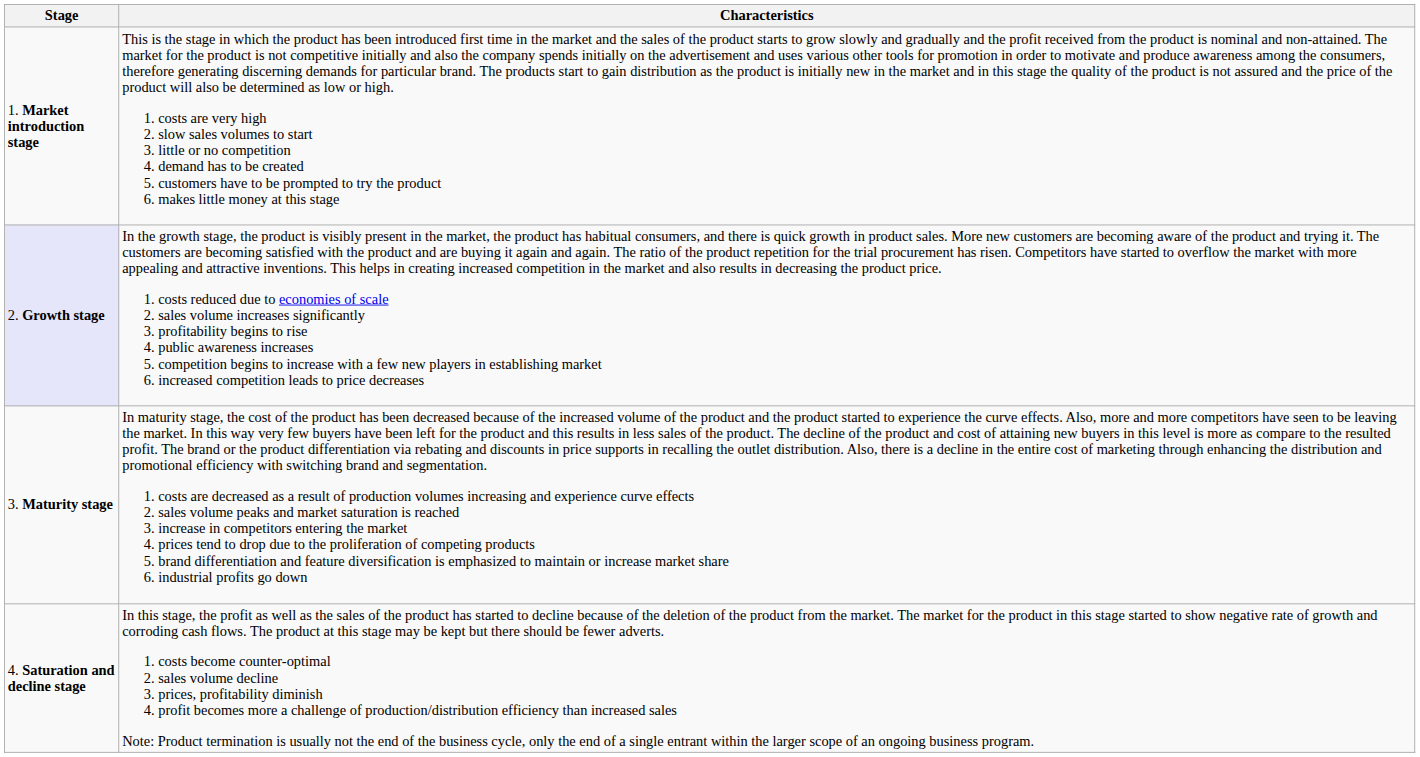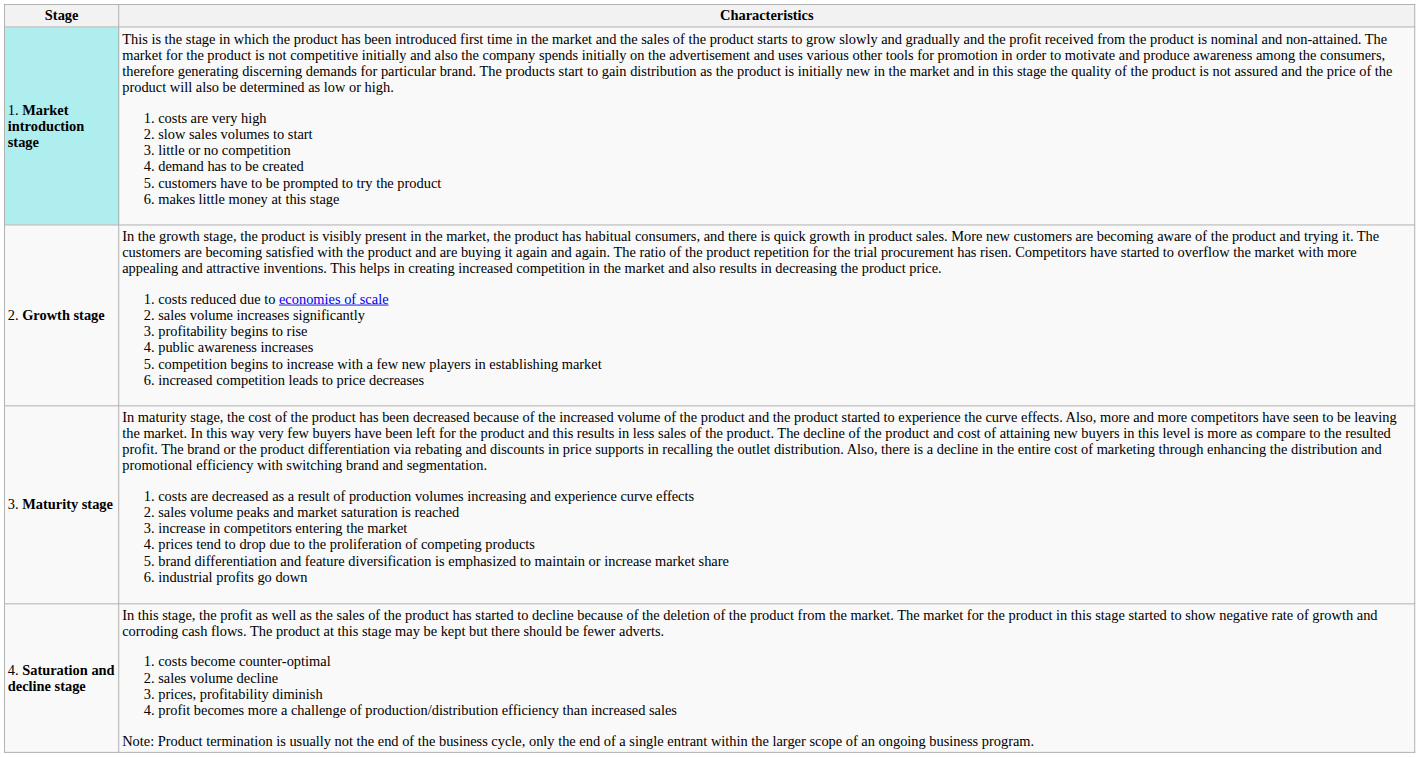(46, 126) no background -> (46, 126) paleturquoise background
(56, 315) lavender background -> (56, 315) no background
